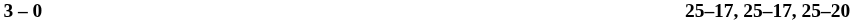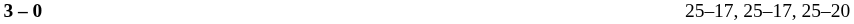(768, 10) bold -> (768, 10) normal
